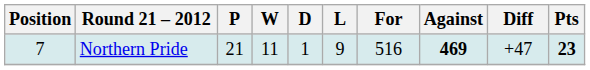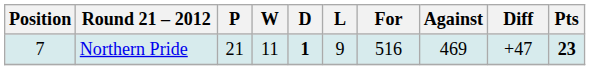(305, 48) normal -> (305, 48) bold
(453, 48) bold -> (453, 48) normal
